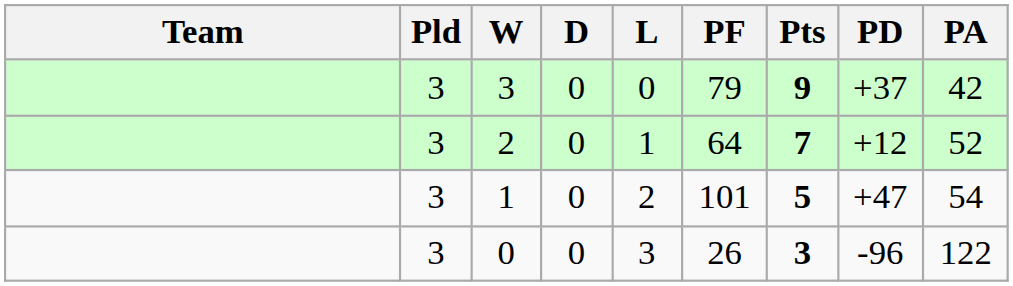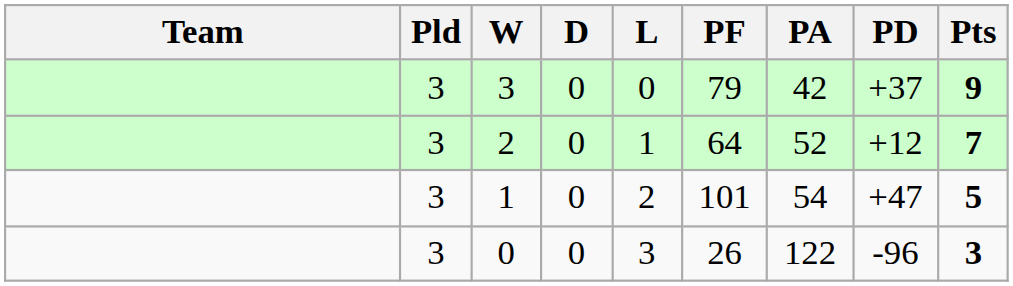columns swapped: (966, 32) <-> (802, 32)
